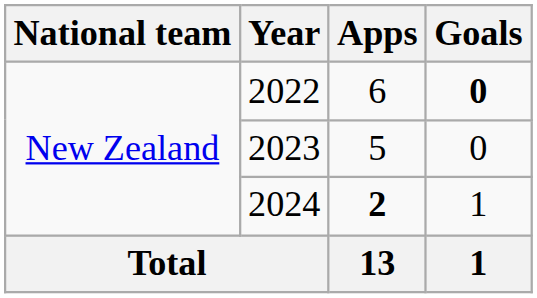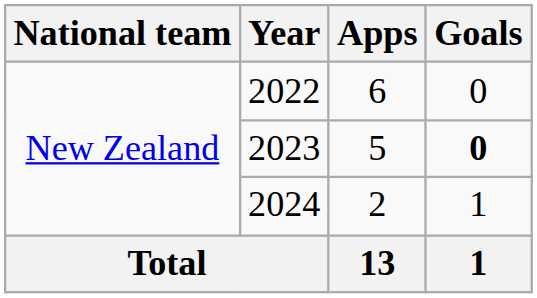(478, 90) bold -> (478, 90) normal
(478, 147) normal -> (478, 147) bold
(377, 205) bold -> (377, 205) normal
